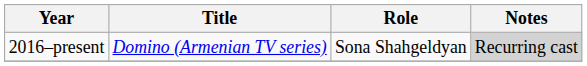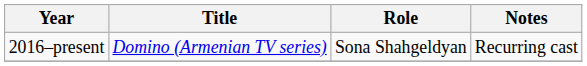(526, 46) lightgrey background -> (526, 46) no background
